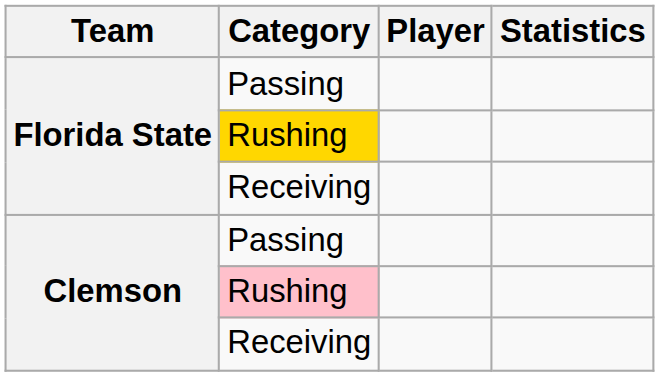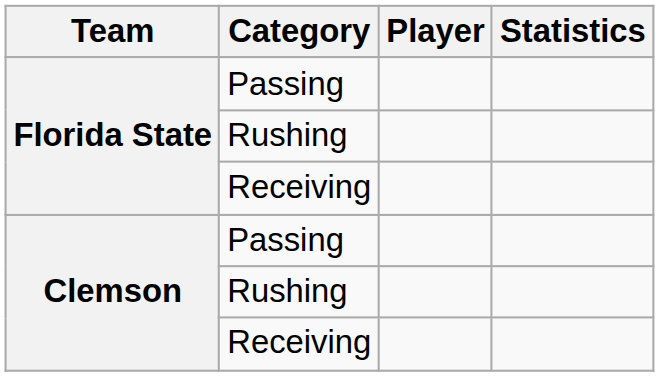(287, 135) gold background -> (287, 135) no background
(287, 291) pink background -> (287, 291) no background
